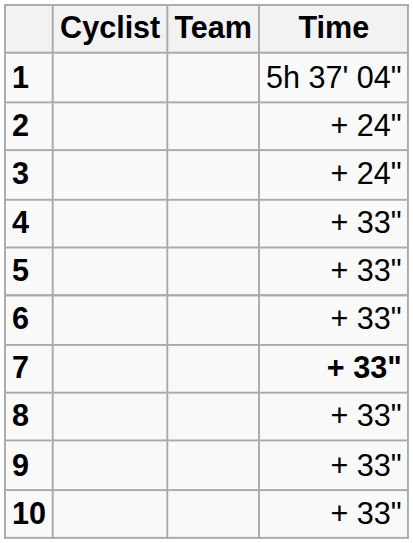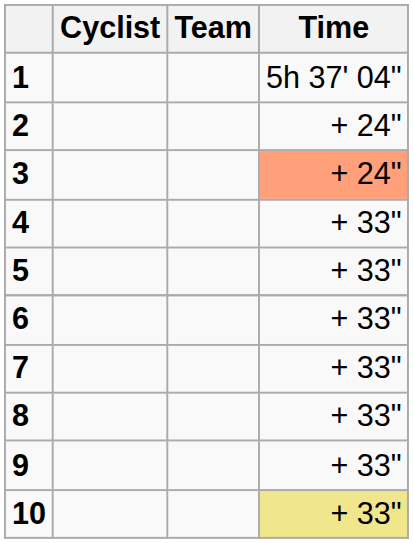(366, 174) no background -> (366, 174) lightsalmon background
(364, 367) bold -> (366, 367) normal
(366, 513) no background -> (366, 513) khaki background
